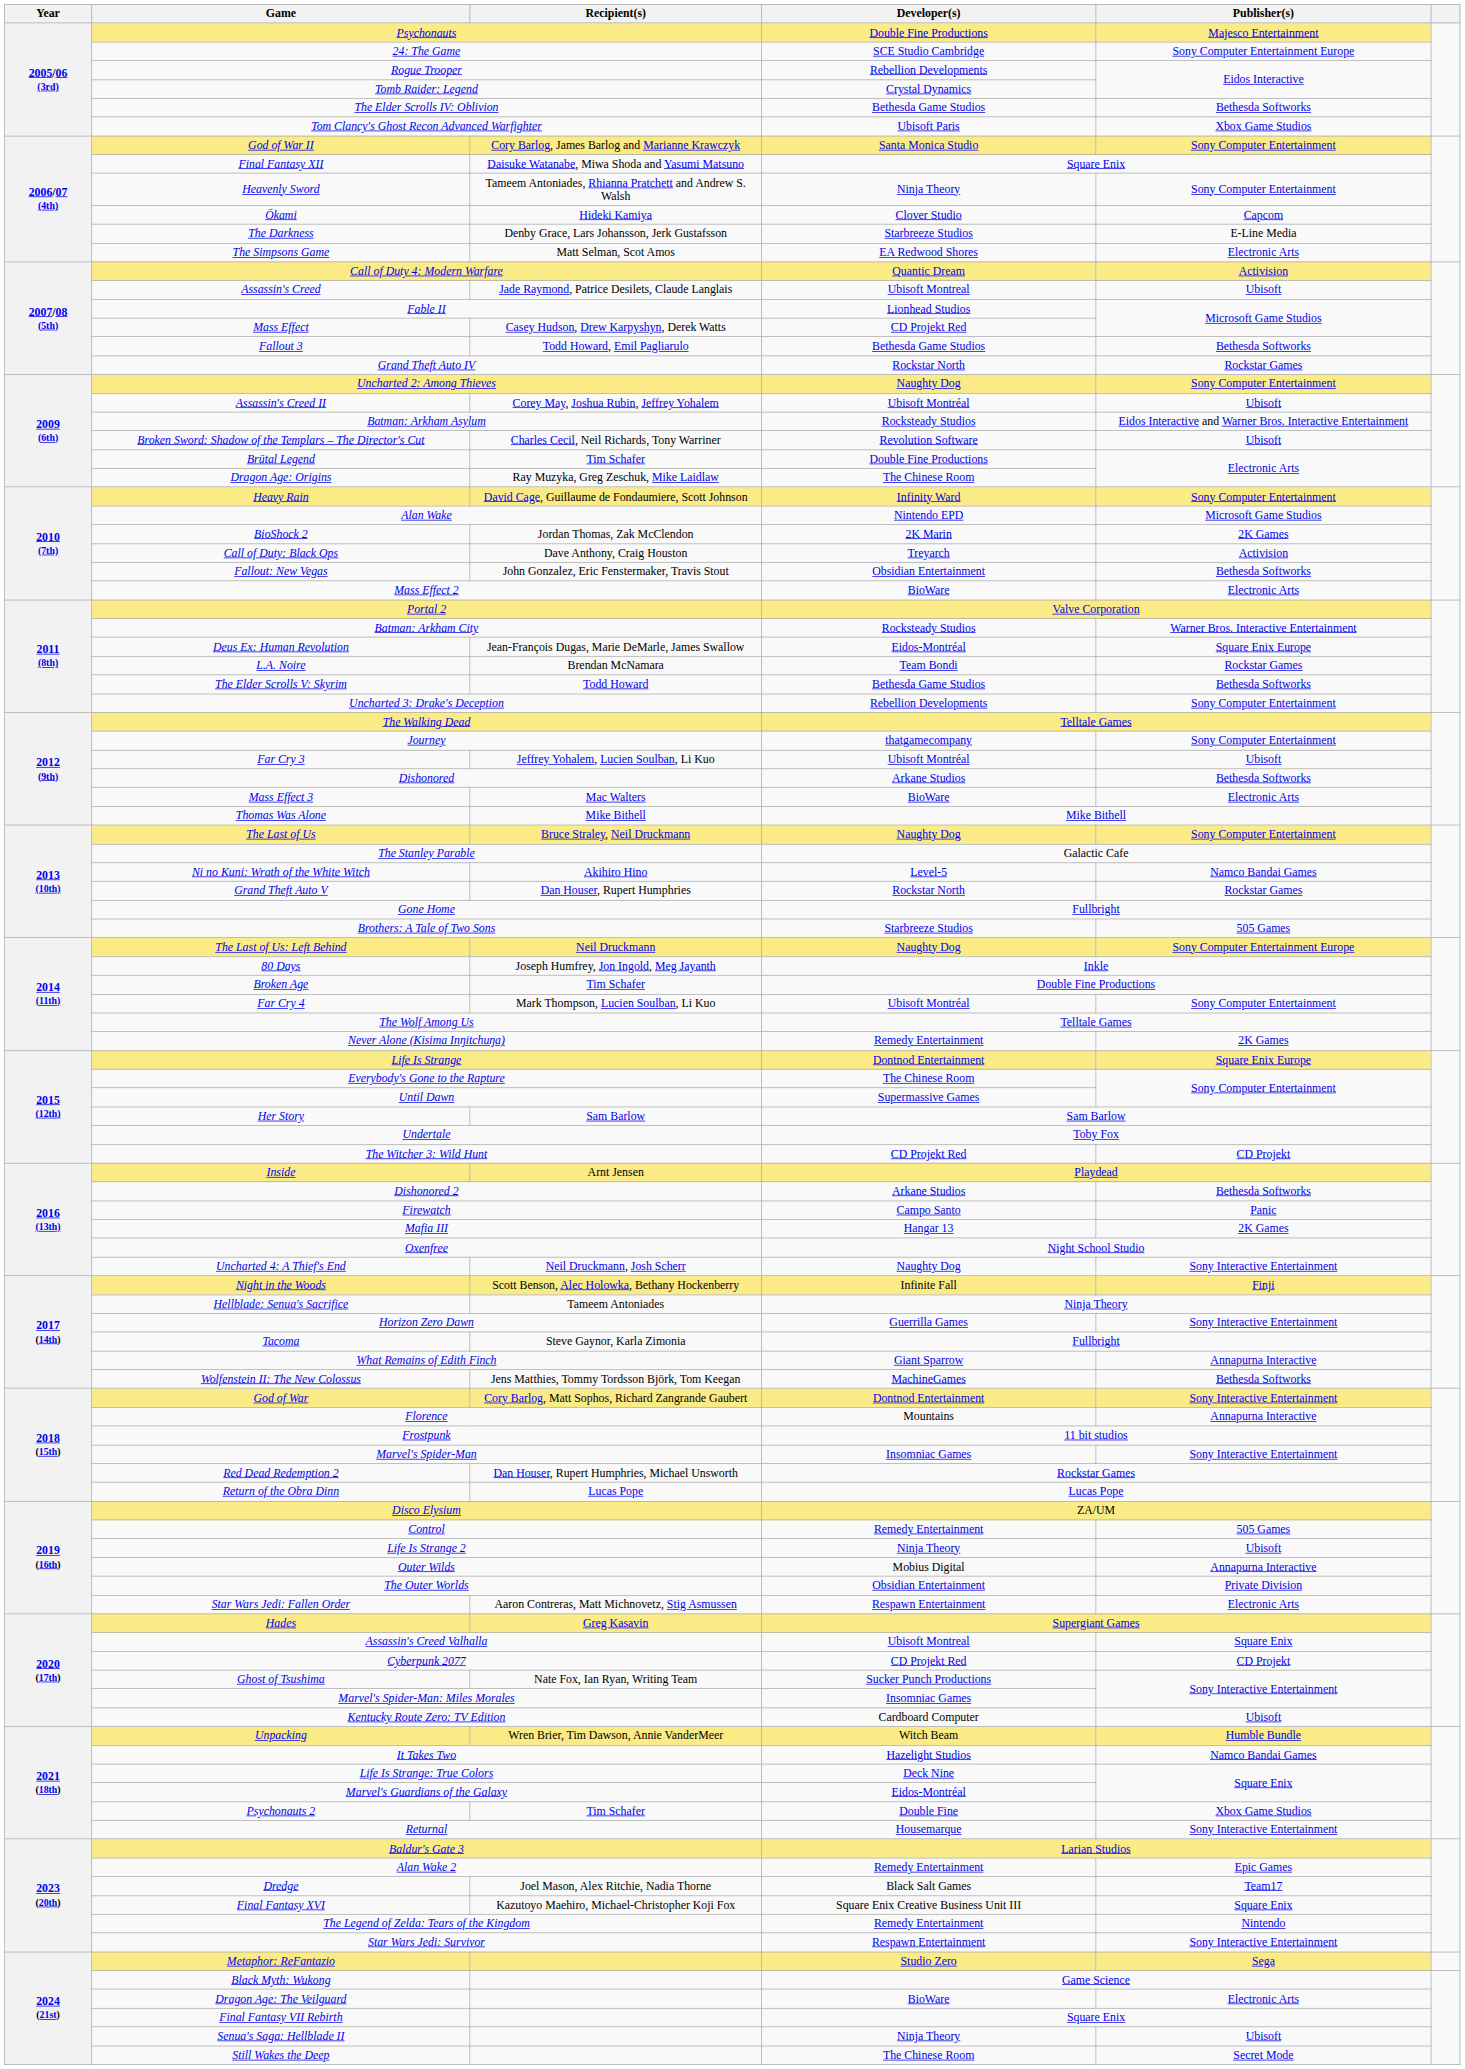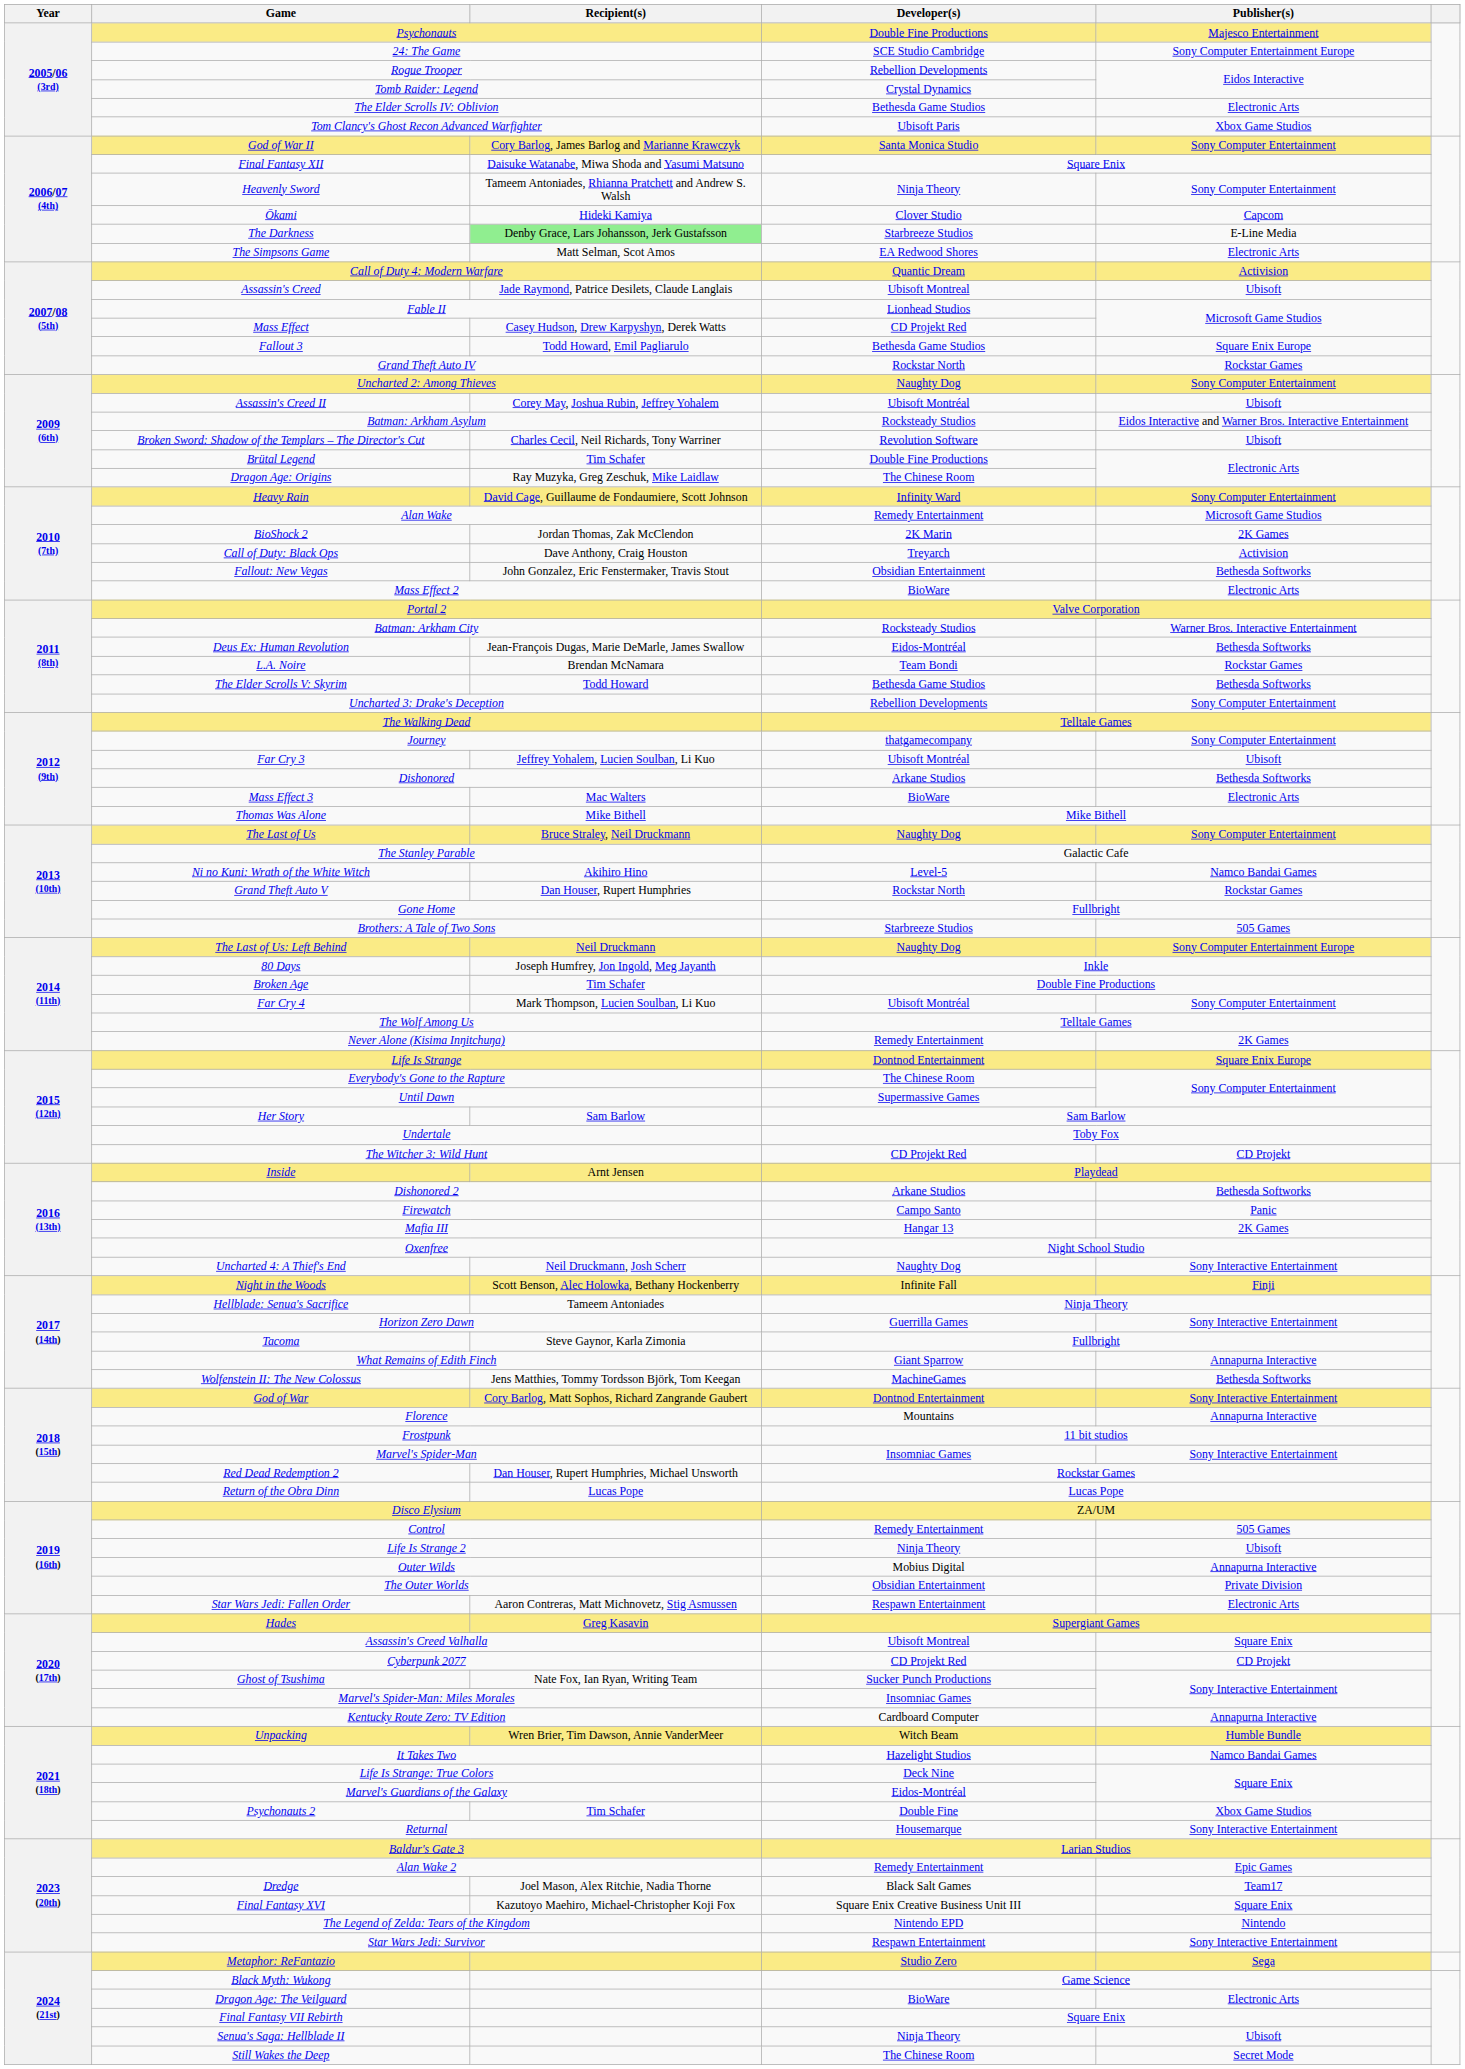(1263, 107) Bethesda Softworks -> (1263, 107) Electronic Arts
(616, 233) no background -> (616, 233) lightgreen background
(1263, 346) Bethesda Softworks -> (1263, 346) Square Enix Europe
(929, 515) Nintendo EPD -> (929, 515) Remedy Entertainment
(1263, 646) Square Enix Europe -> (1263, 646) Bethesda Softworks
(1263, 1717) Ubisoft -> (1263, 1717) Annapurna Interactive
(929, 1923) Remedy Entertainment -> (929, 1923) Nintendo EPD
